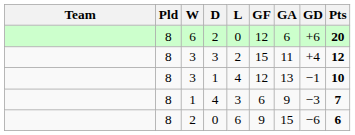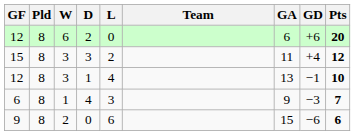columns swapped: (80, 15) <-> (262, 15)
